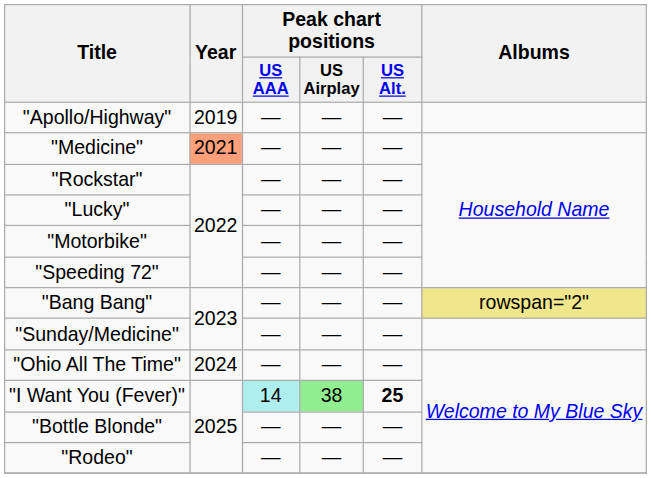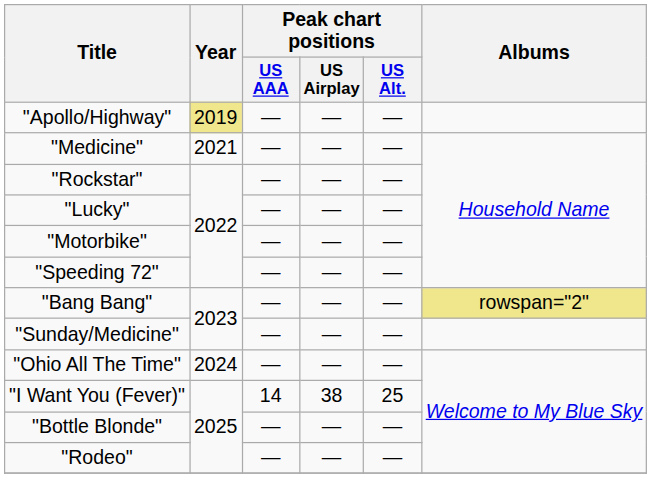(216, 117) no background -> (216, 117) khaki background
(216, 148) lightsalmon background -> (216, 148) no background
(271, 395) paleturquoise background -> (271, 395) no background
(332, 395) lightgreen background -> (332, 395) no background
(392, 395) bold -> (392, 395) normal
